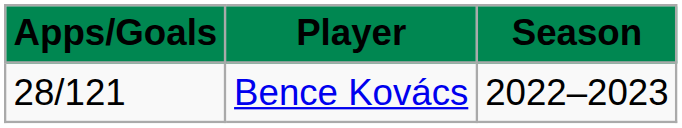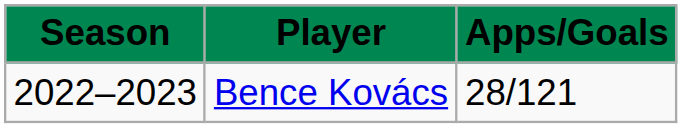columns swapped: (577, 33) <-> (115, 33)
